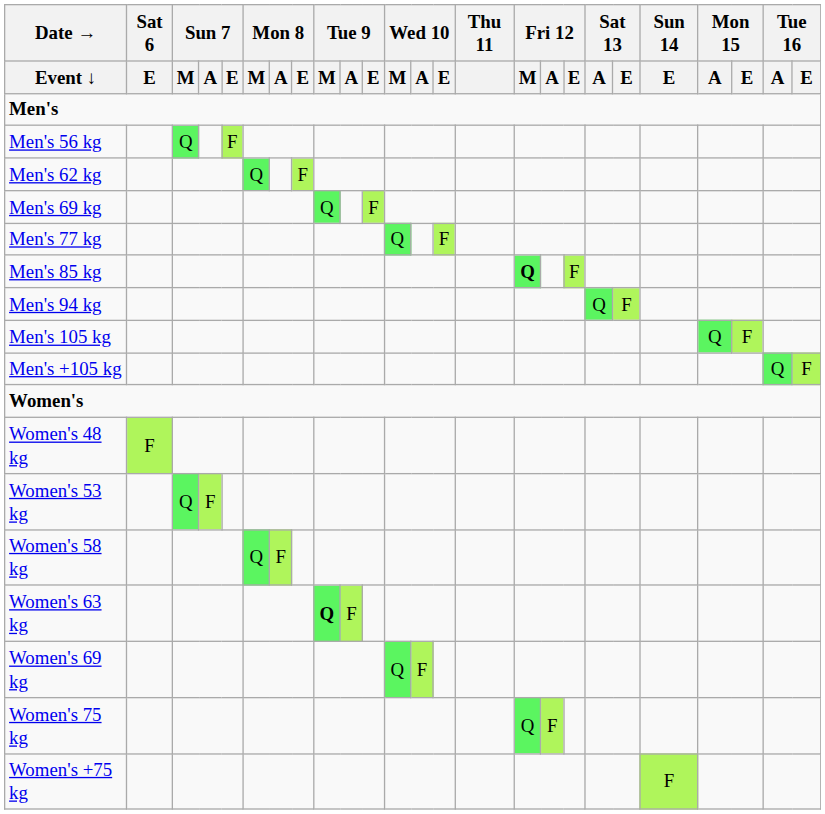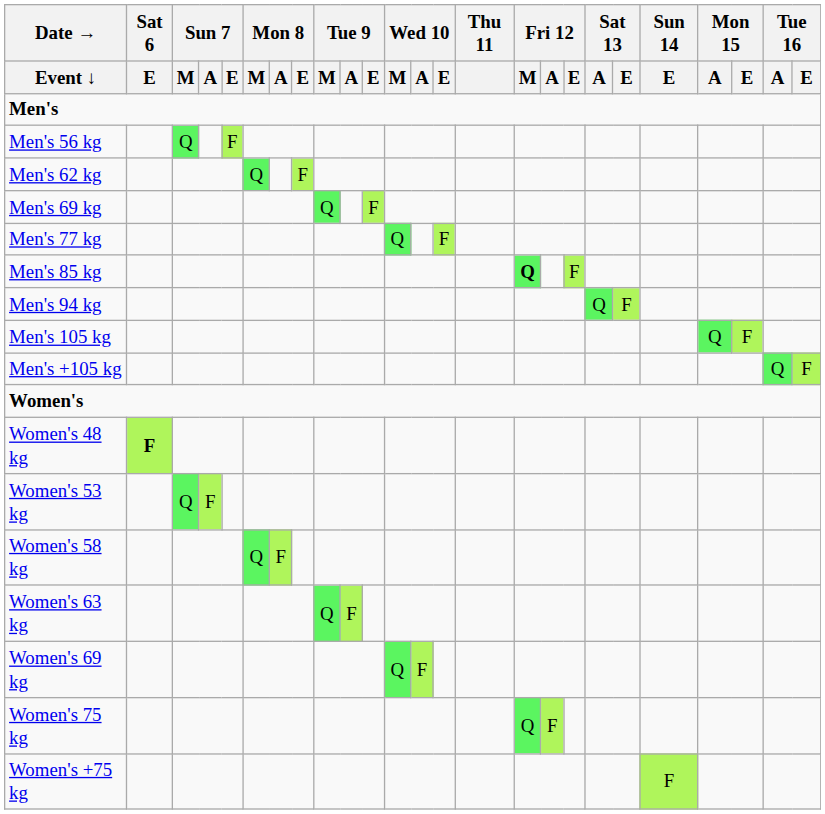(150, 445) normal -> (150, 445) bold
(327, 613) bold -> (327, 613) normal
